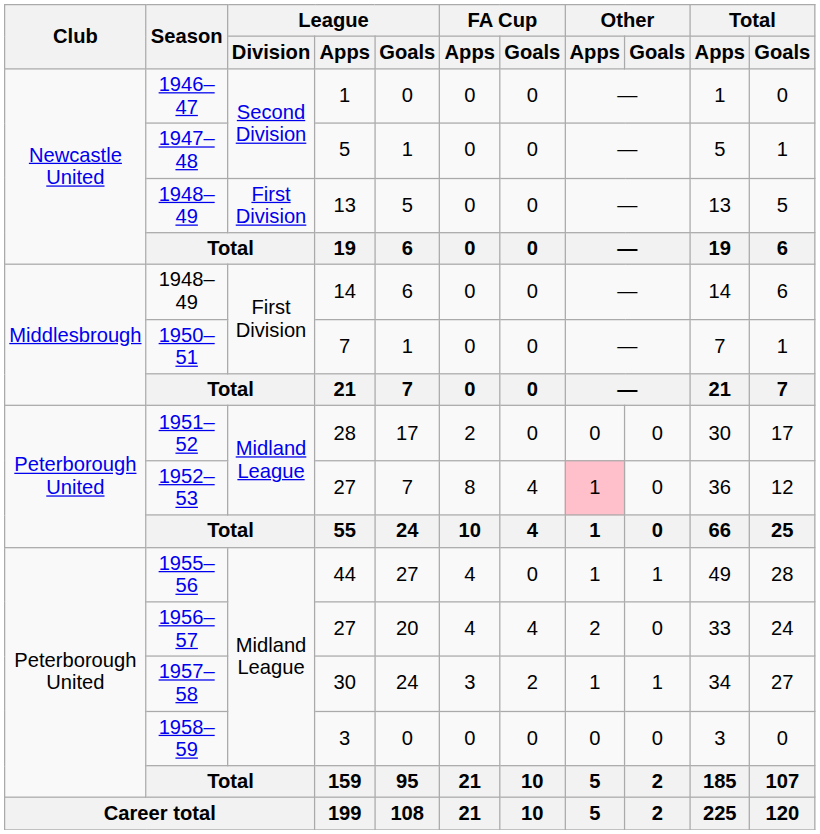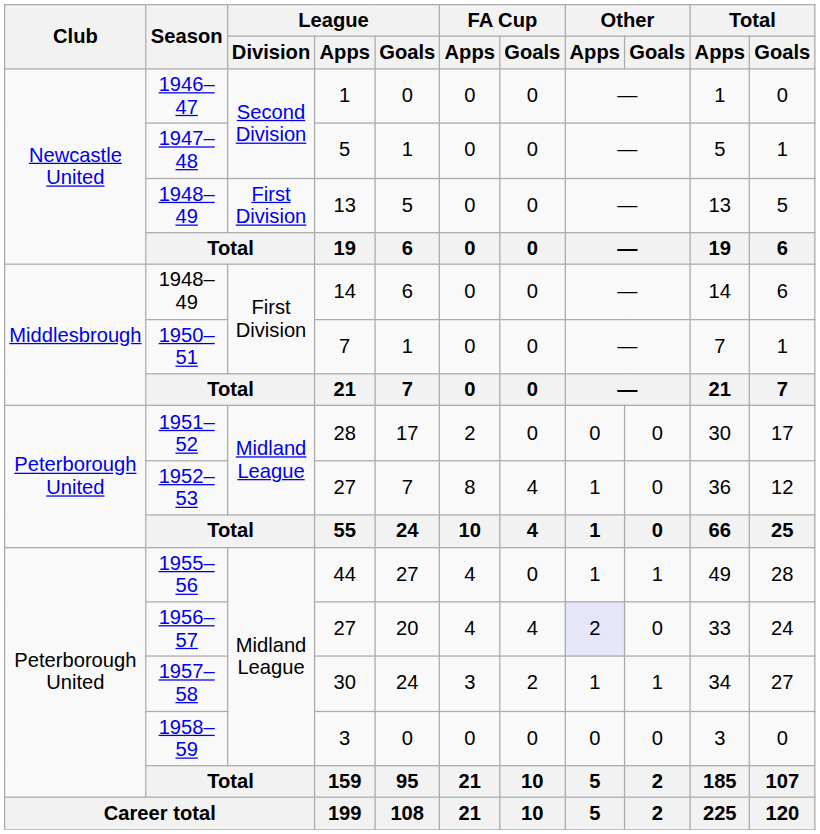(595, 487) pink background -> (595, 487) no background
(595, 628) no background -> (595, 628) lavender background
